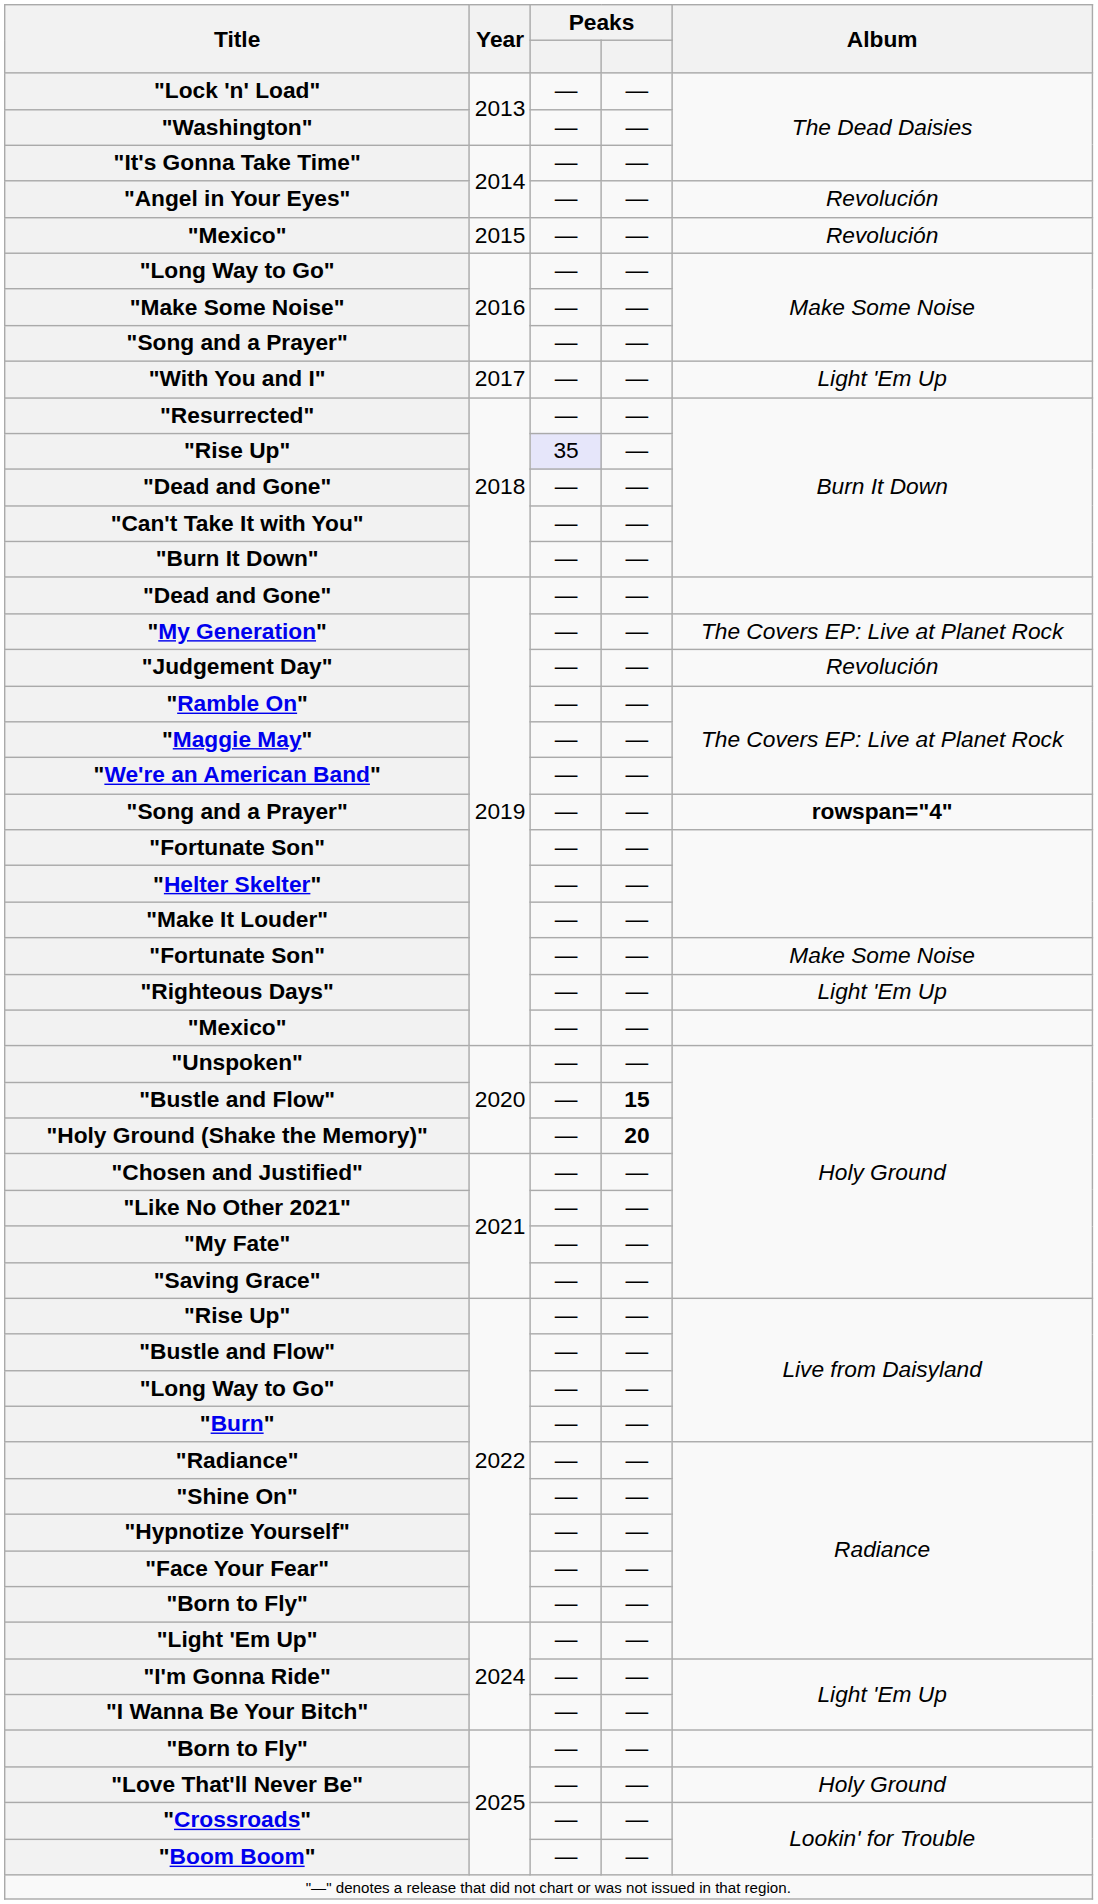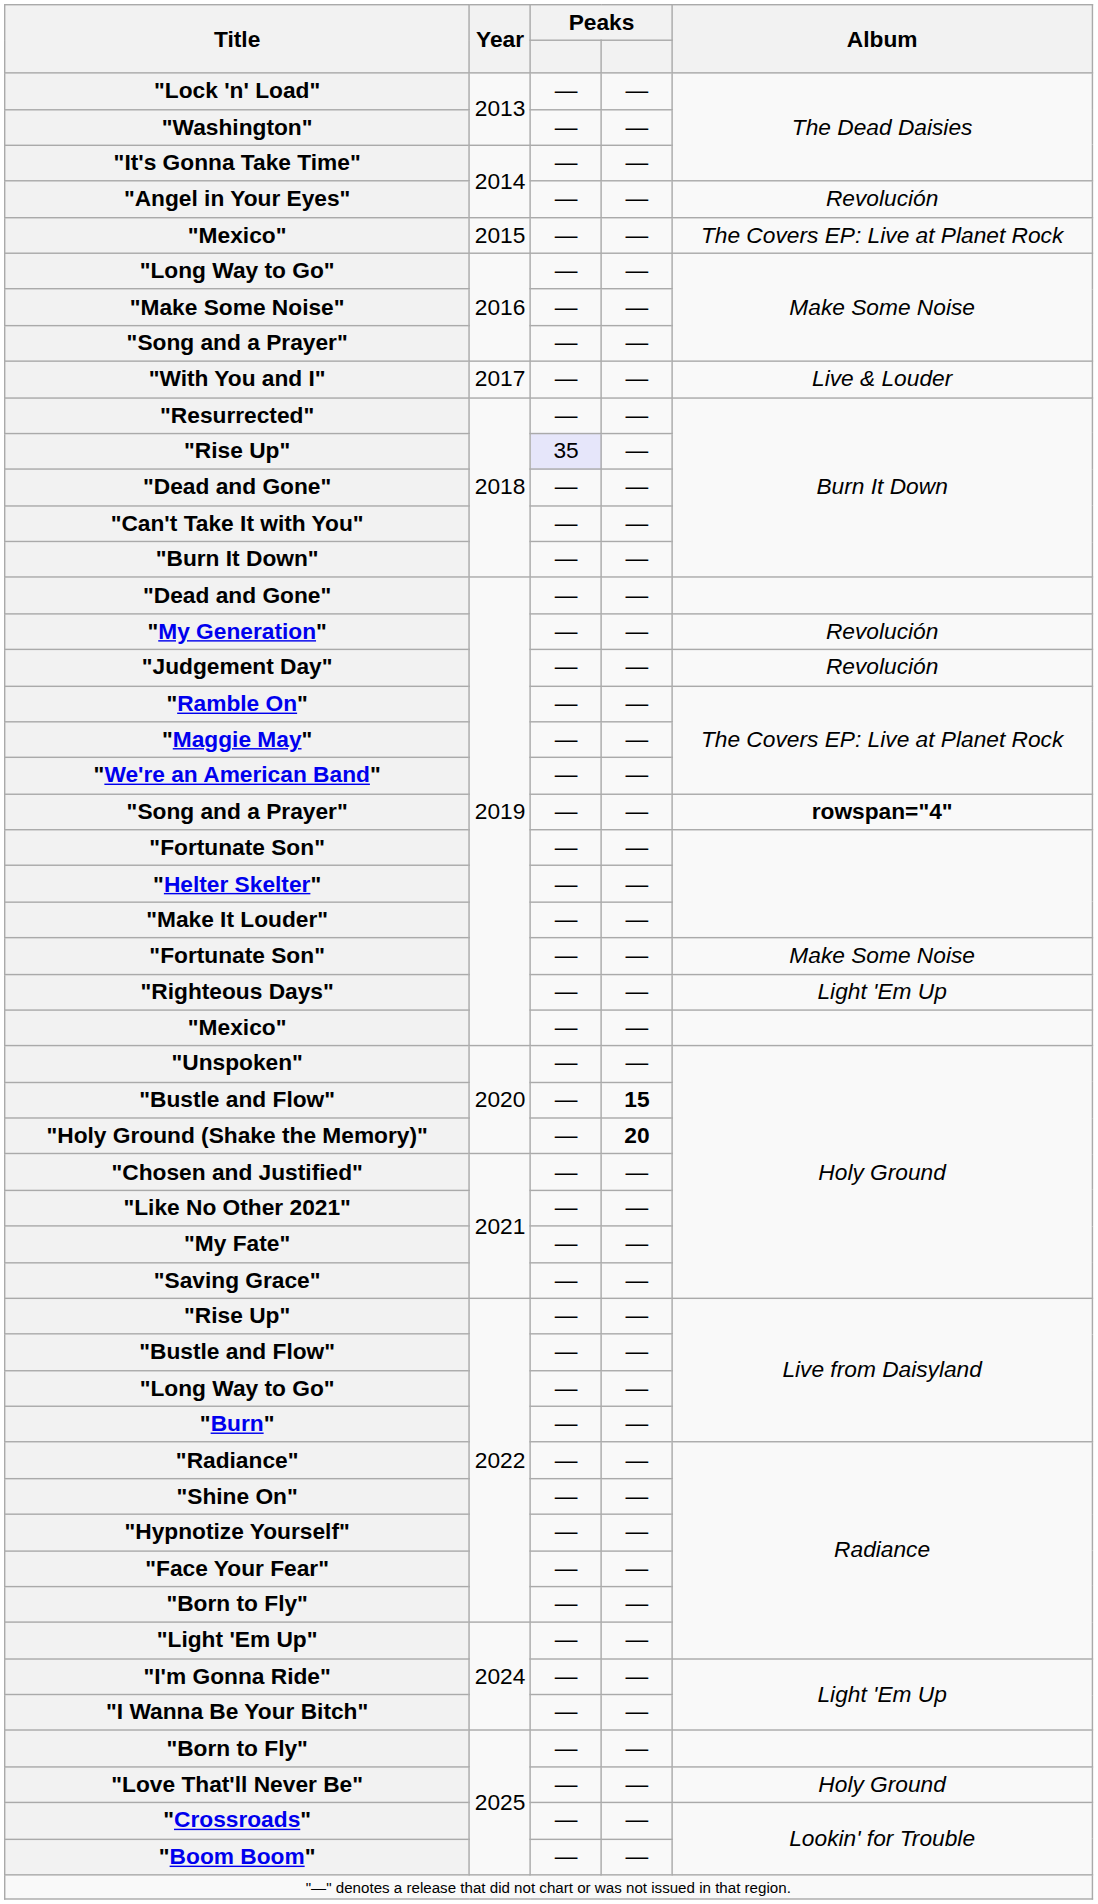(882, 234) Revolución -> (882, 234) The Covers EP: Live at Planet Rock
(882, 379) Light 'Em Up -> (882, 379) Live & Louder
(882, 631) The Covers EP: Live at Planet Rock -> (882, 631) Revolución
